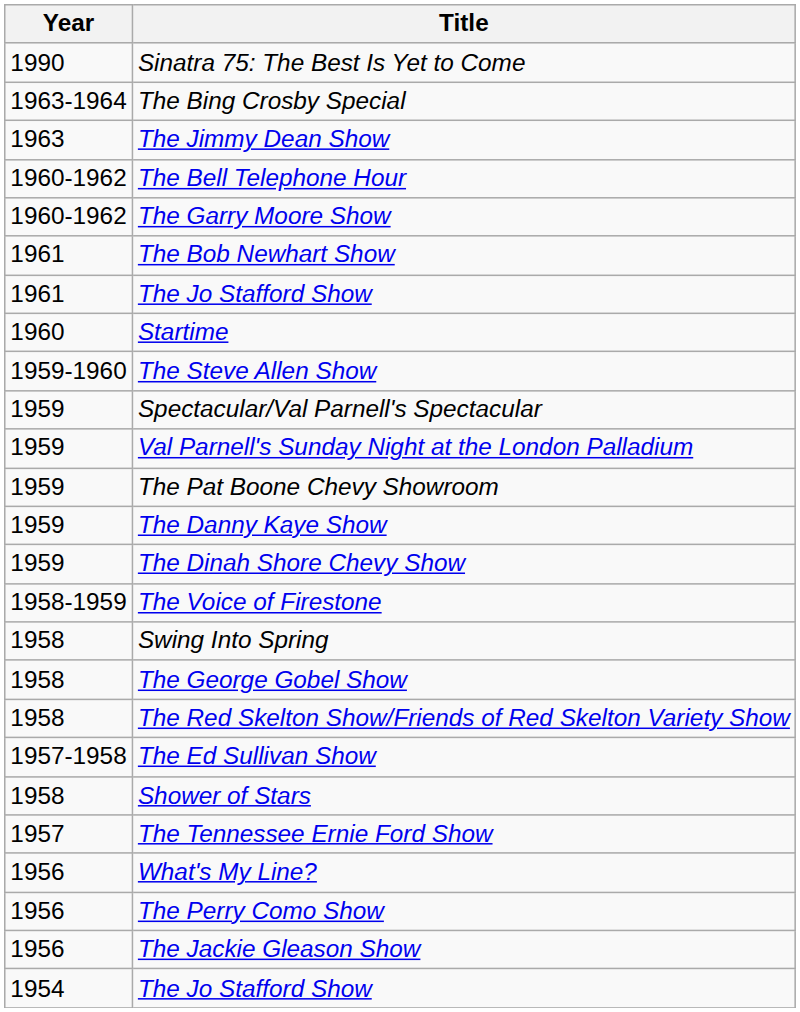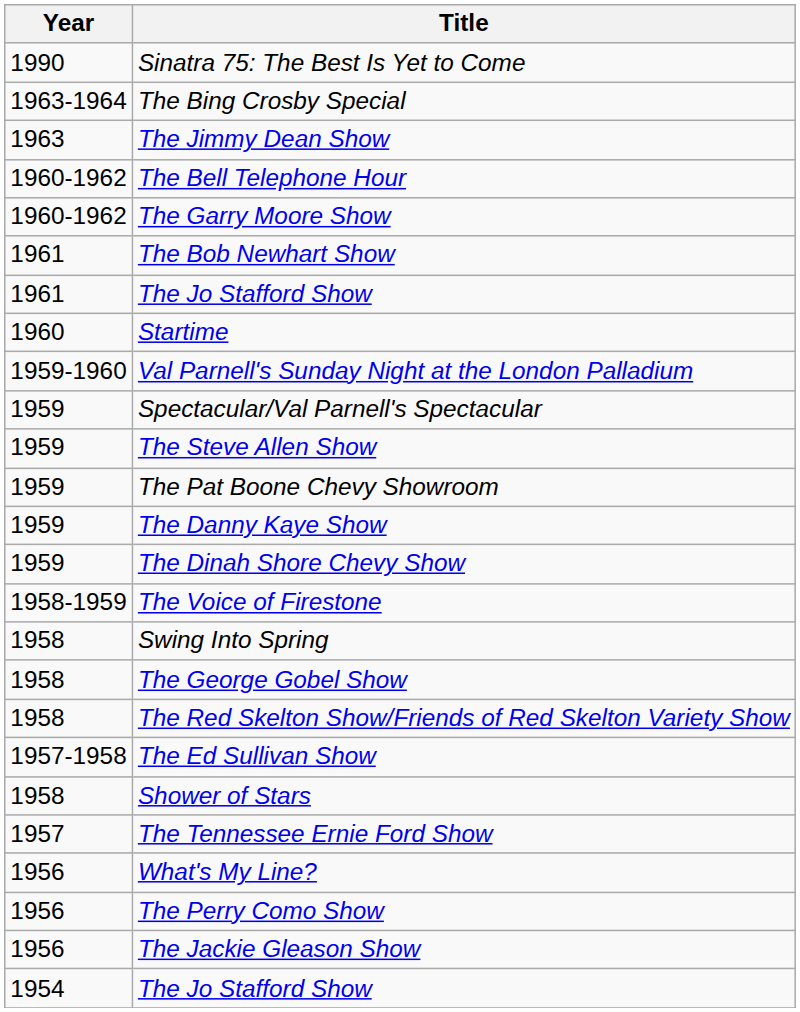(257, 370) The Steve Allen Show -> (416, 370) Val Parnell's Sunday Night at the London Palladium
(416, 448) Val Parnell's Sunday Night at the London Palladium -> (257, 448) The Steve Allen Show
